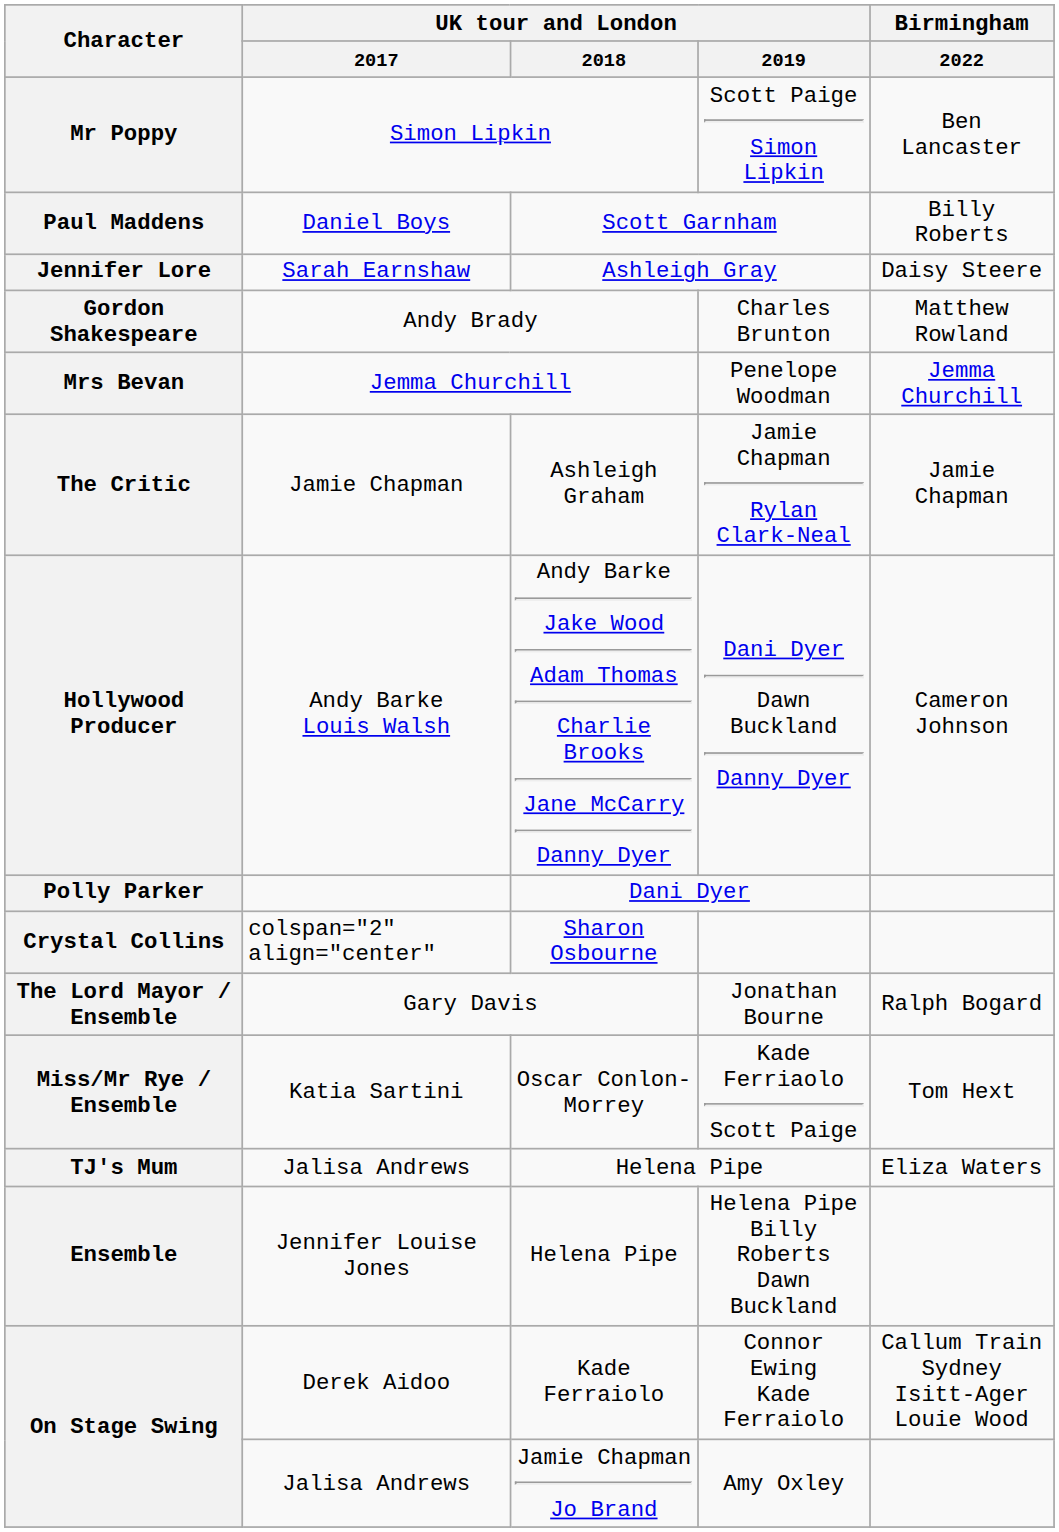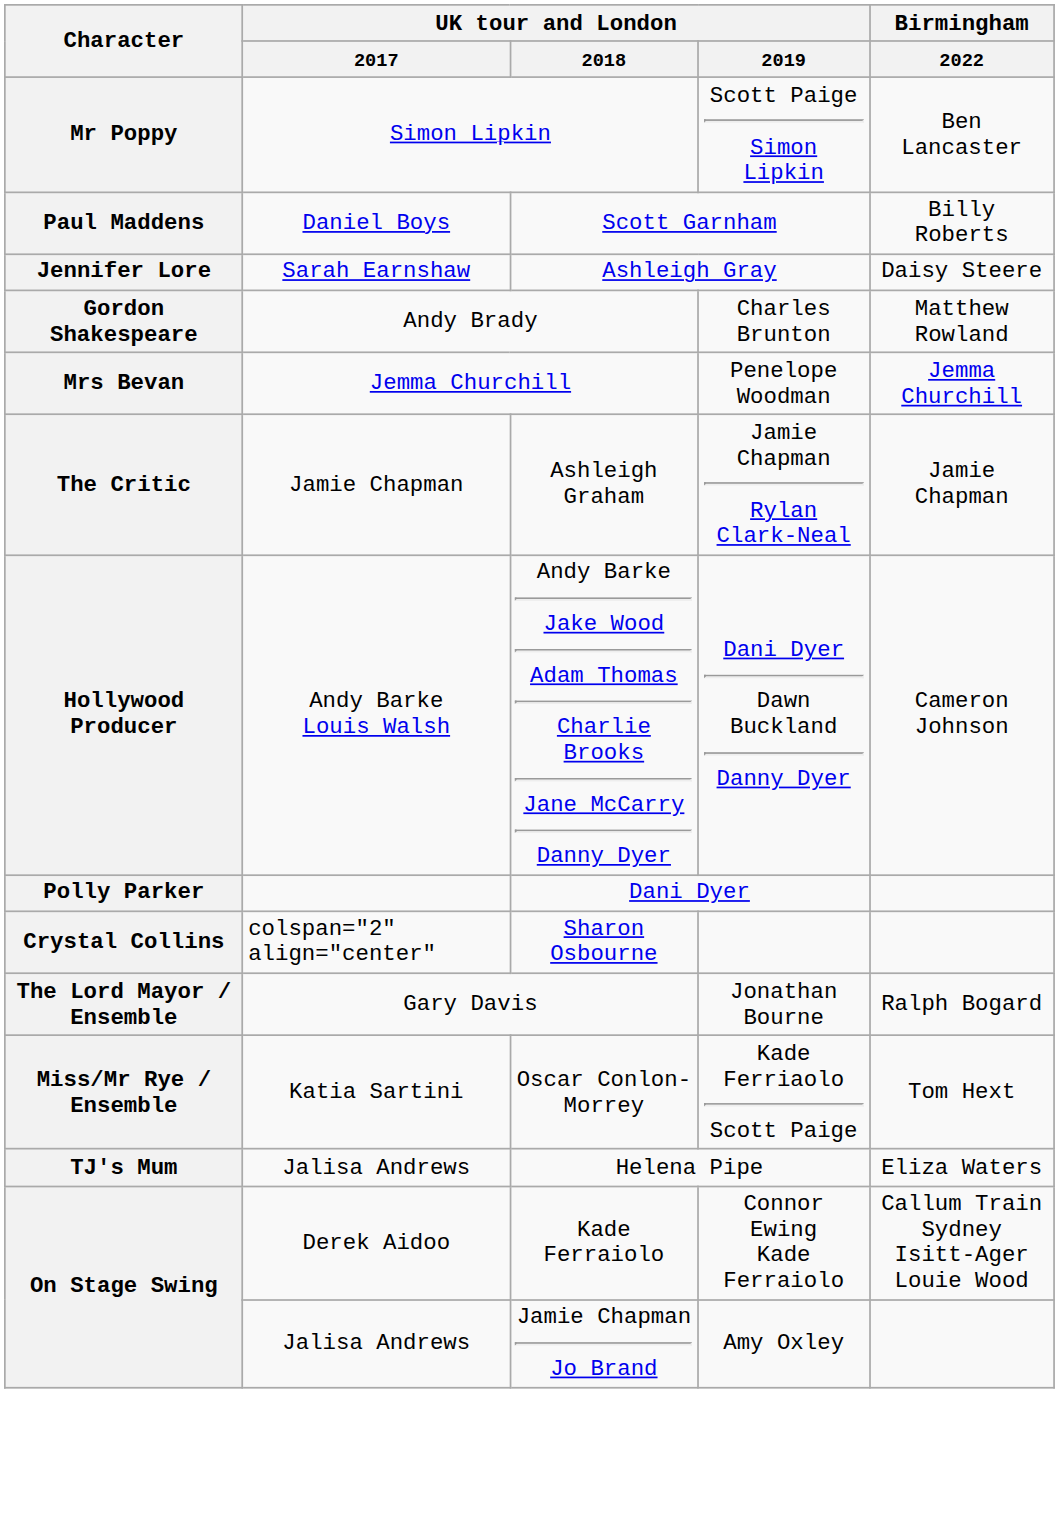- row: (124, 1256)
